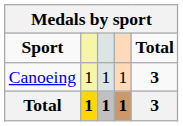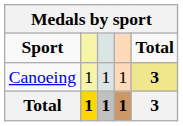(155, 76) no background -> (155, 76) khaki background
